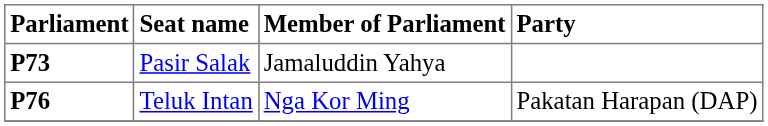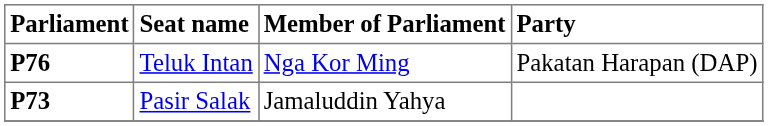rows swapped: (30, 62) <-> (30, 101)
